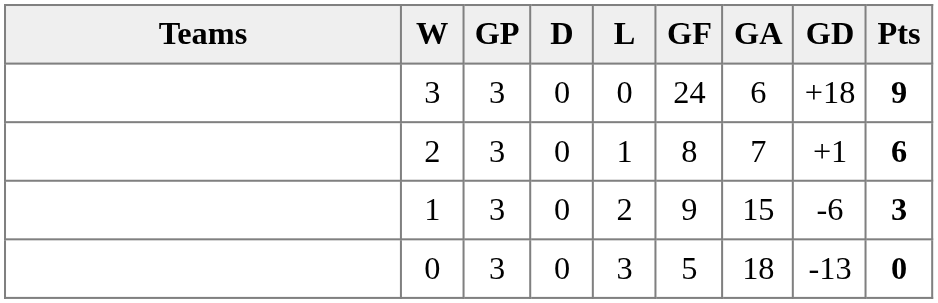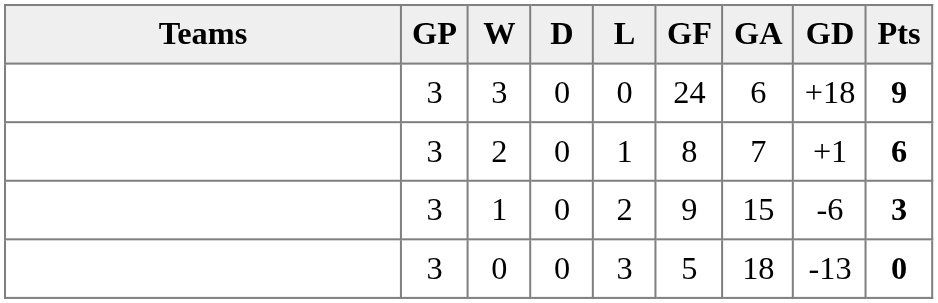columns swapped: (497, 33) <-> (432, 33)
